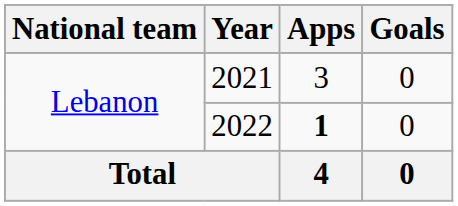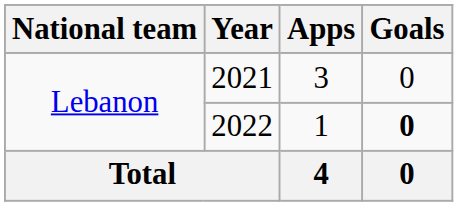(321, 126) bold -> (321, 126) normal
(407, 126) normal -> (407, 126) bold
